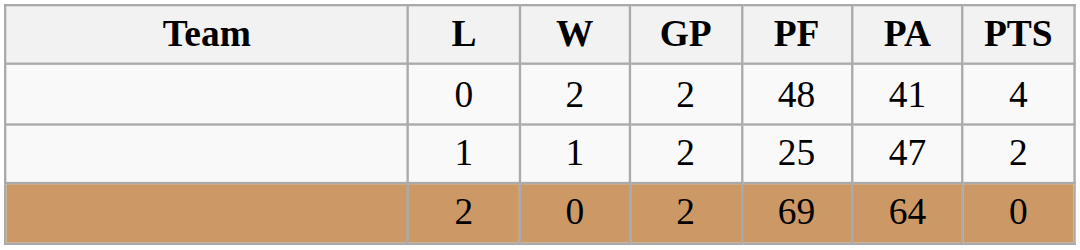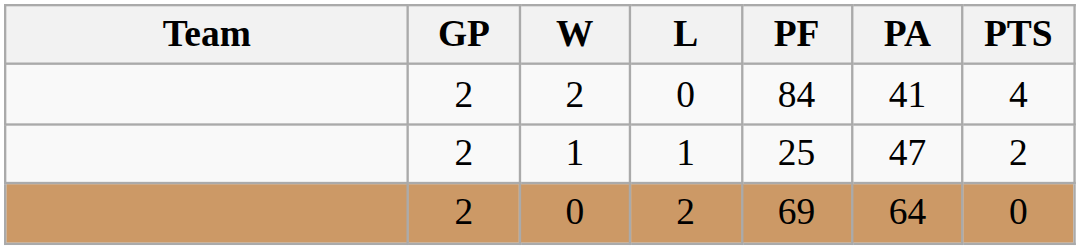columns swapped: (686, 34) <-> (464, 34)
(797, 93) 48 -> (797, 93) 84
